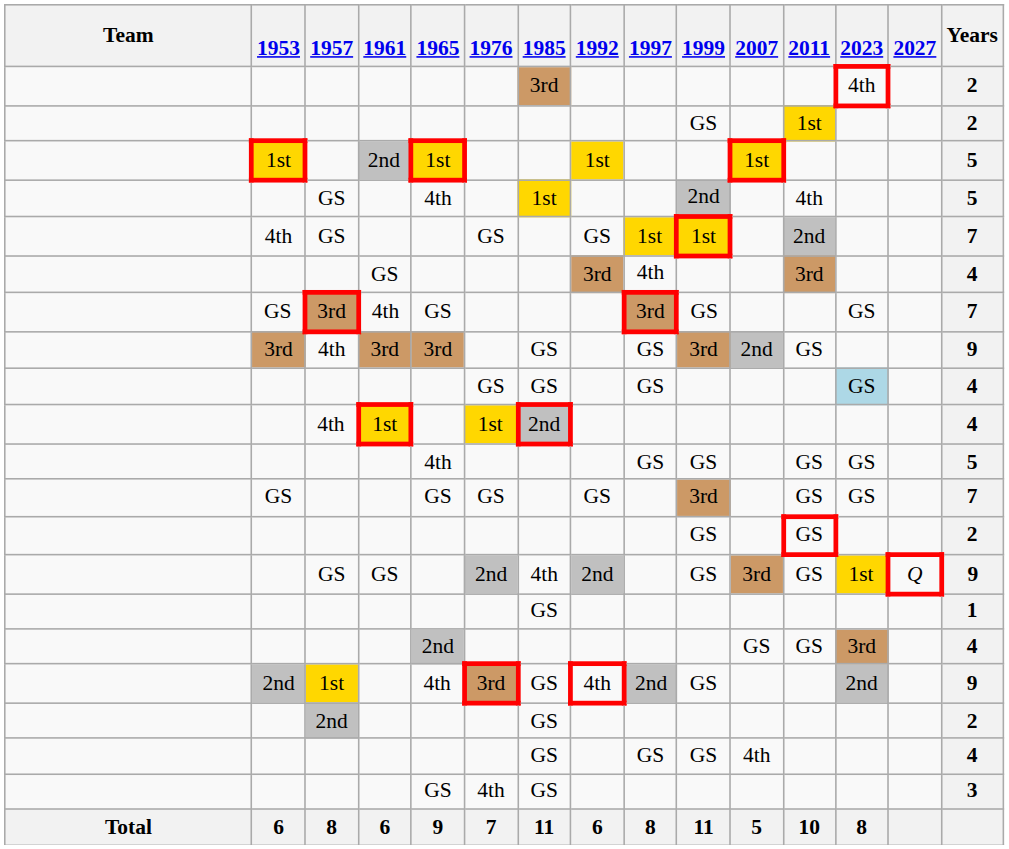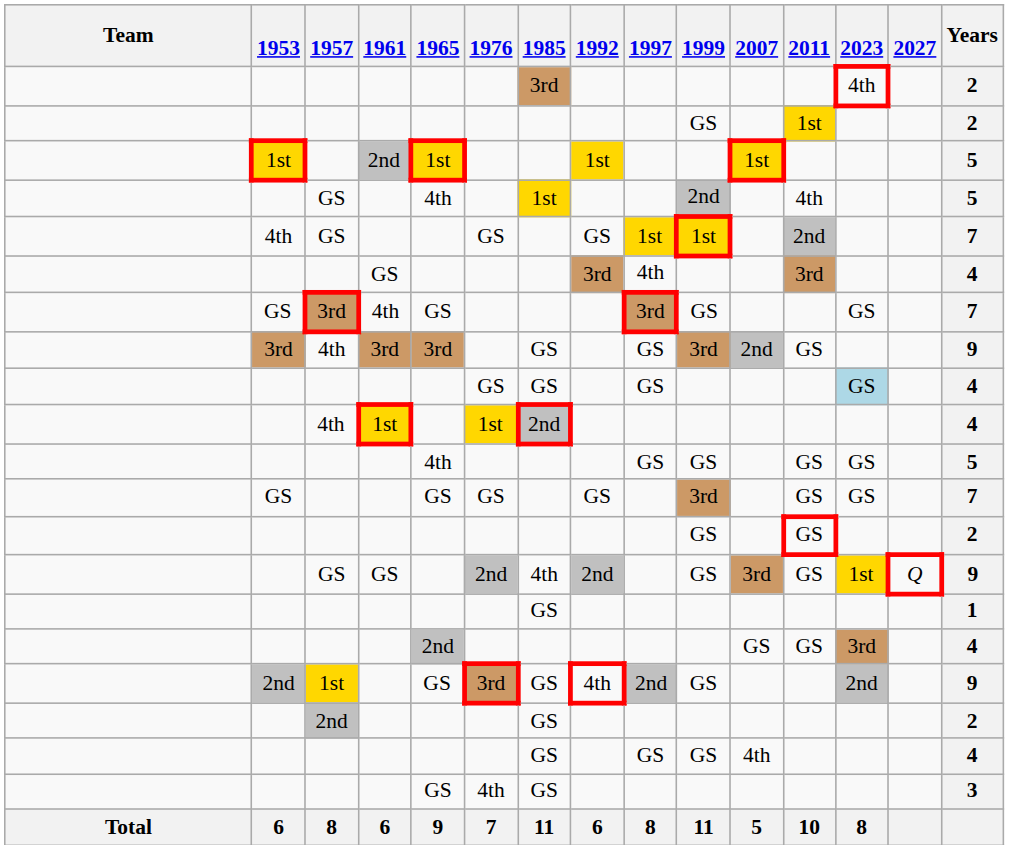(437, 682) 4th -> (437, 682) GS
